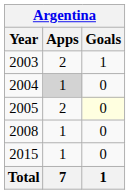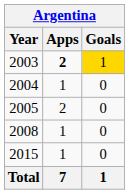(63, 62) normal -> (63, 62) bold
(103, 62) no background -> (103, 62) gold background
(63, 85) lightgrey background -> (63, 85) no background
(103, 108) lightyellow background -> (103, 108) no background
